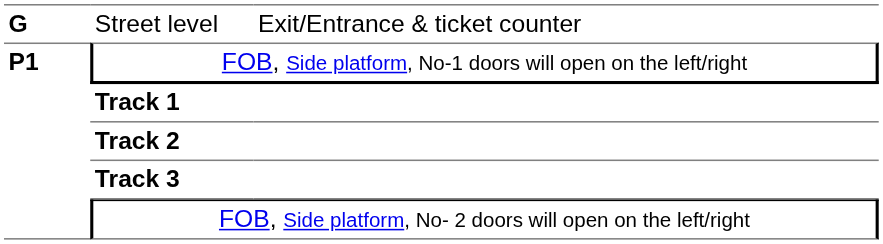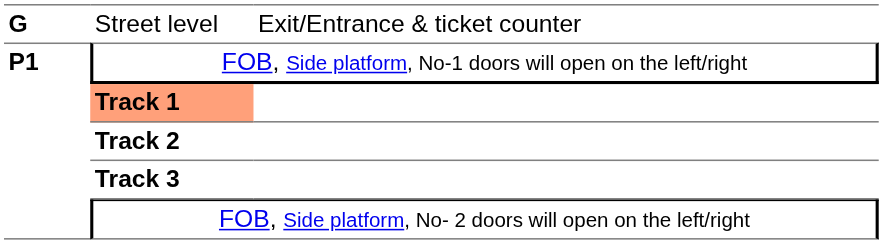(137, 102) no background -> (137, 102) lightsalmon background
